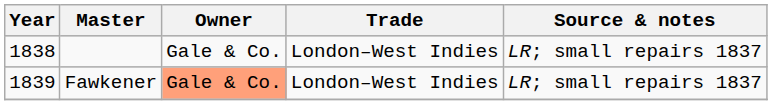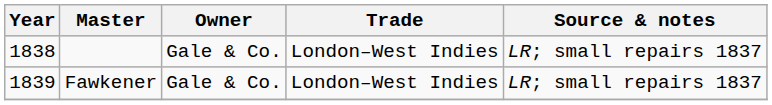(224, 83) lightsalmon background -> (224, 83) no background
